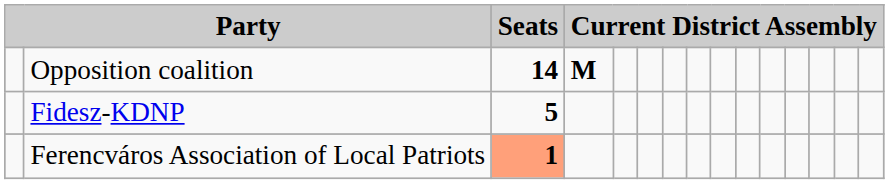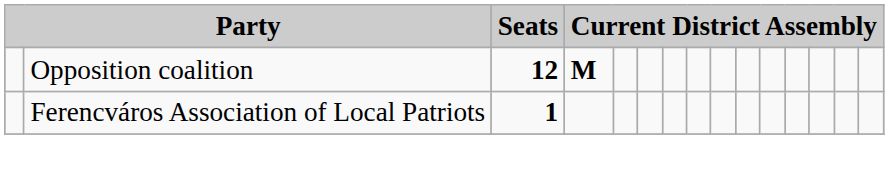(545, 69) 14 -> (545, 69) 12
- row: (108, 112)
(551, 155) lightsalmon background -> (551, 112) no background
